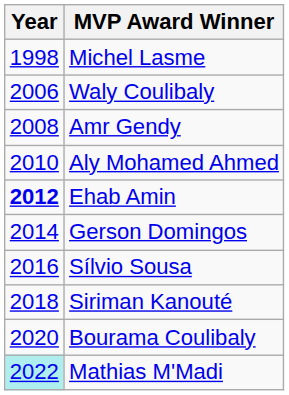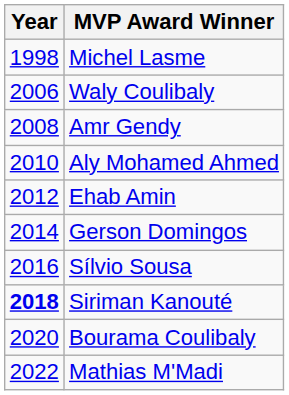(34, 197) bold -> (34, 197) normal
(34, 302) normal -> (34, 302) bold
(34, 372) paleturquoise background -> (34, 372) no background
